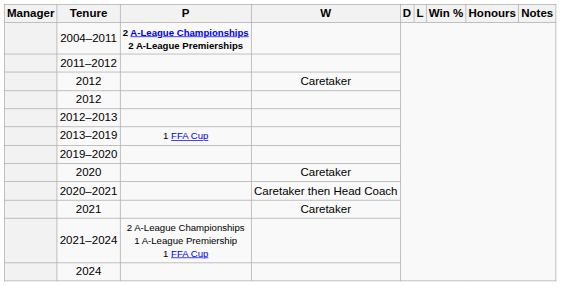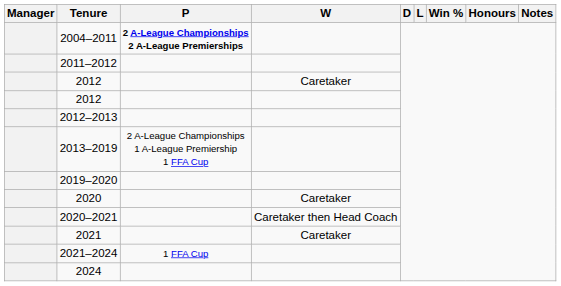(186, 136) 1 FFA Cup -> (186, 149) 2 A-League Championships 1 A-League Premiership 1 FFA Cup
(186, 241) 2 A-League Championships 1 A-League Premiership 1 FFA Cup -> (186, 254) 1 FFA Cup
